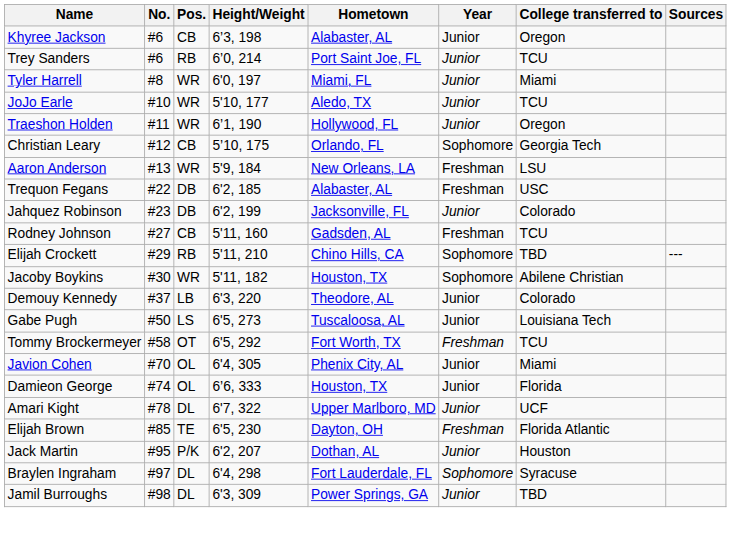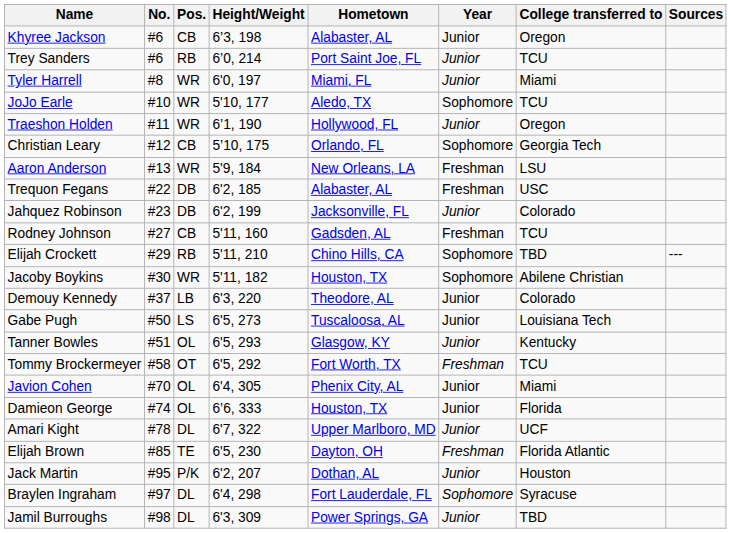(461, 102) Junior -> (478, 102) Sophomore
+ row: (53, 342)
